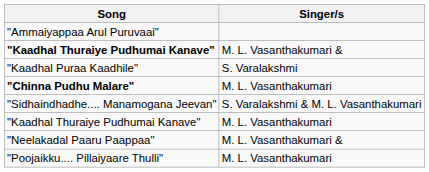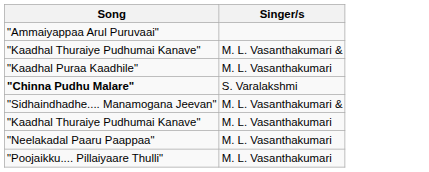(111, 50) bold -> (104, 50) normal
(260, 68) S. Varalakshmi -> (277, 68) M. L. Vasanthakumari
(277, 86) M. L. Vasanthakumari -> (260, 86) S. Varalakshmi
(322, 104) S. Varalakshmi & M. L. Vasanthakumari -> (282, 104) M. L. Vasanthakumari &
(282, 140) M. L. Vasanthakumari & -> (277, 140) M. L. Vasanthakumari
